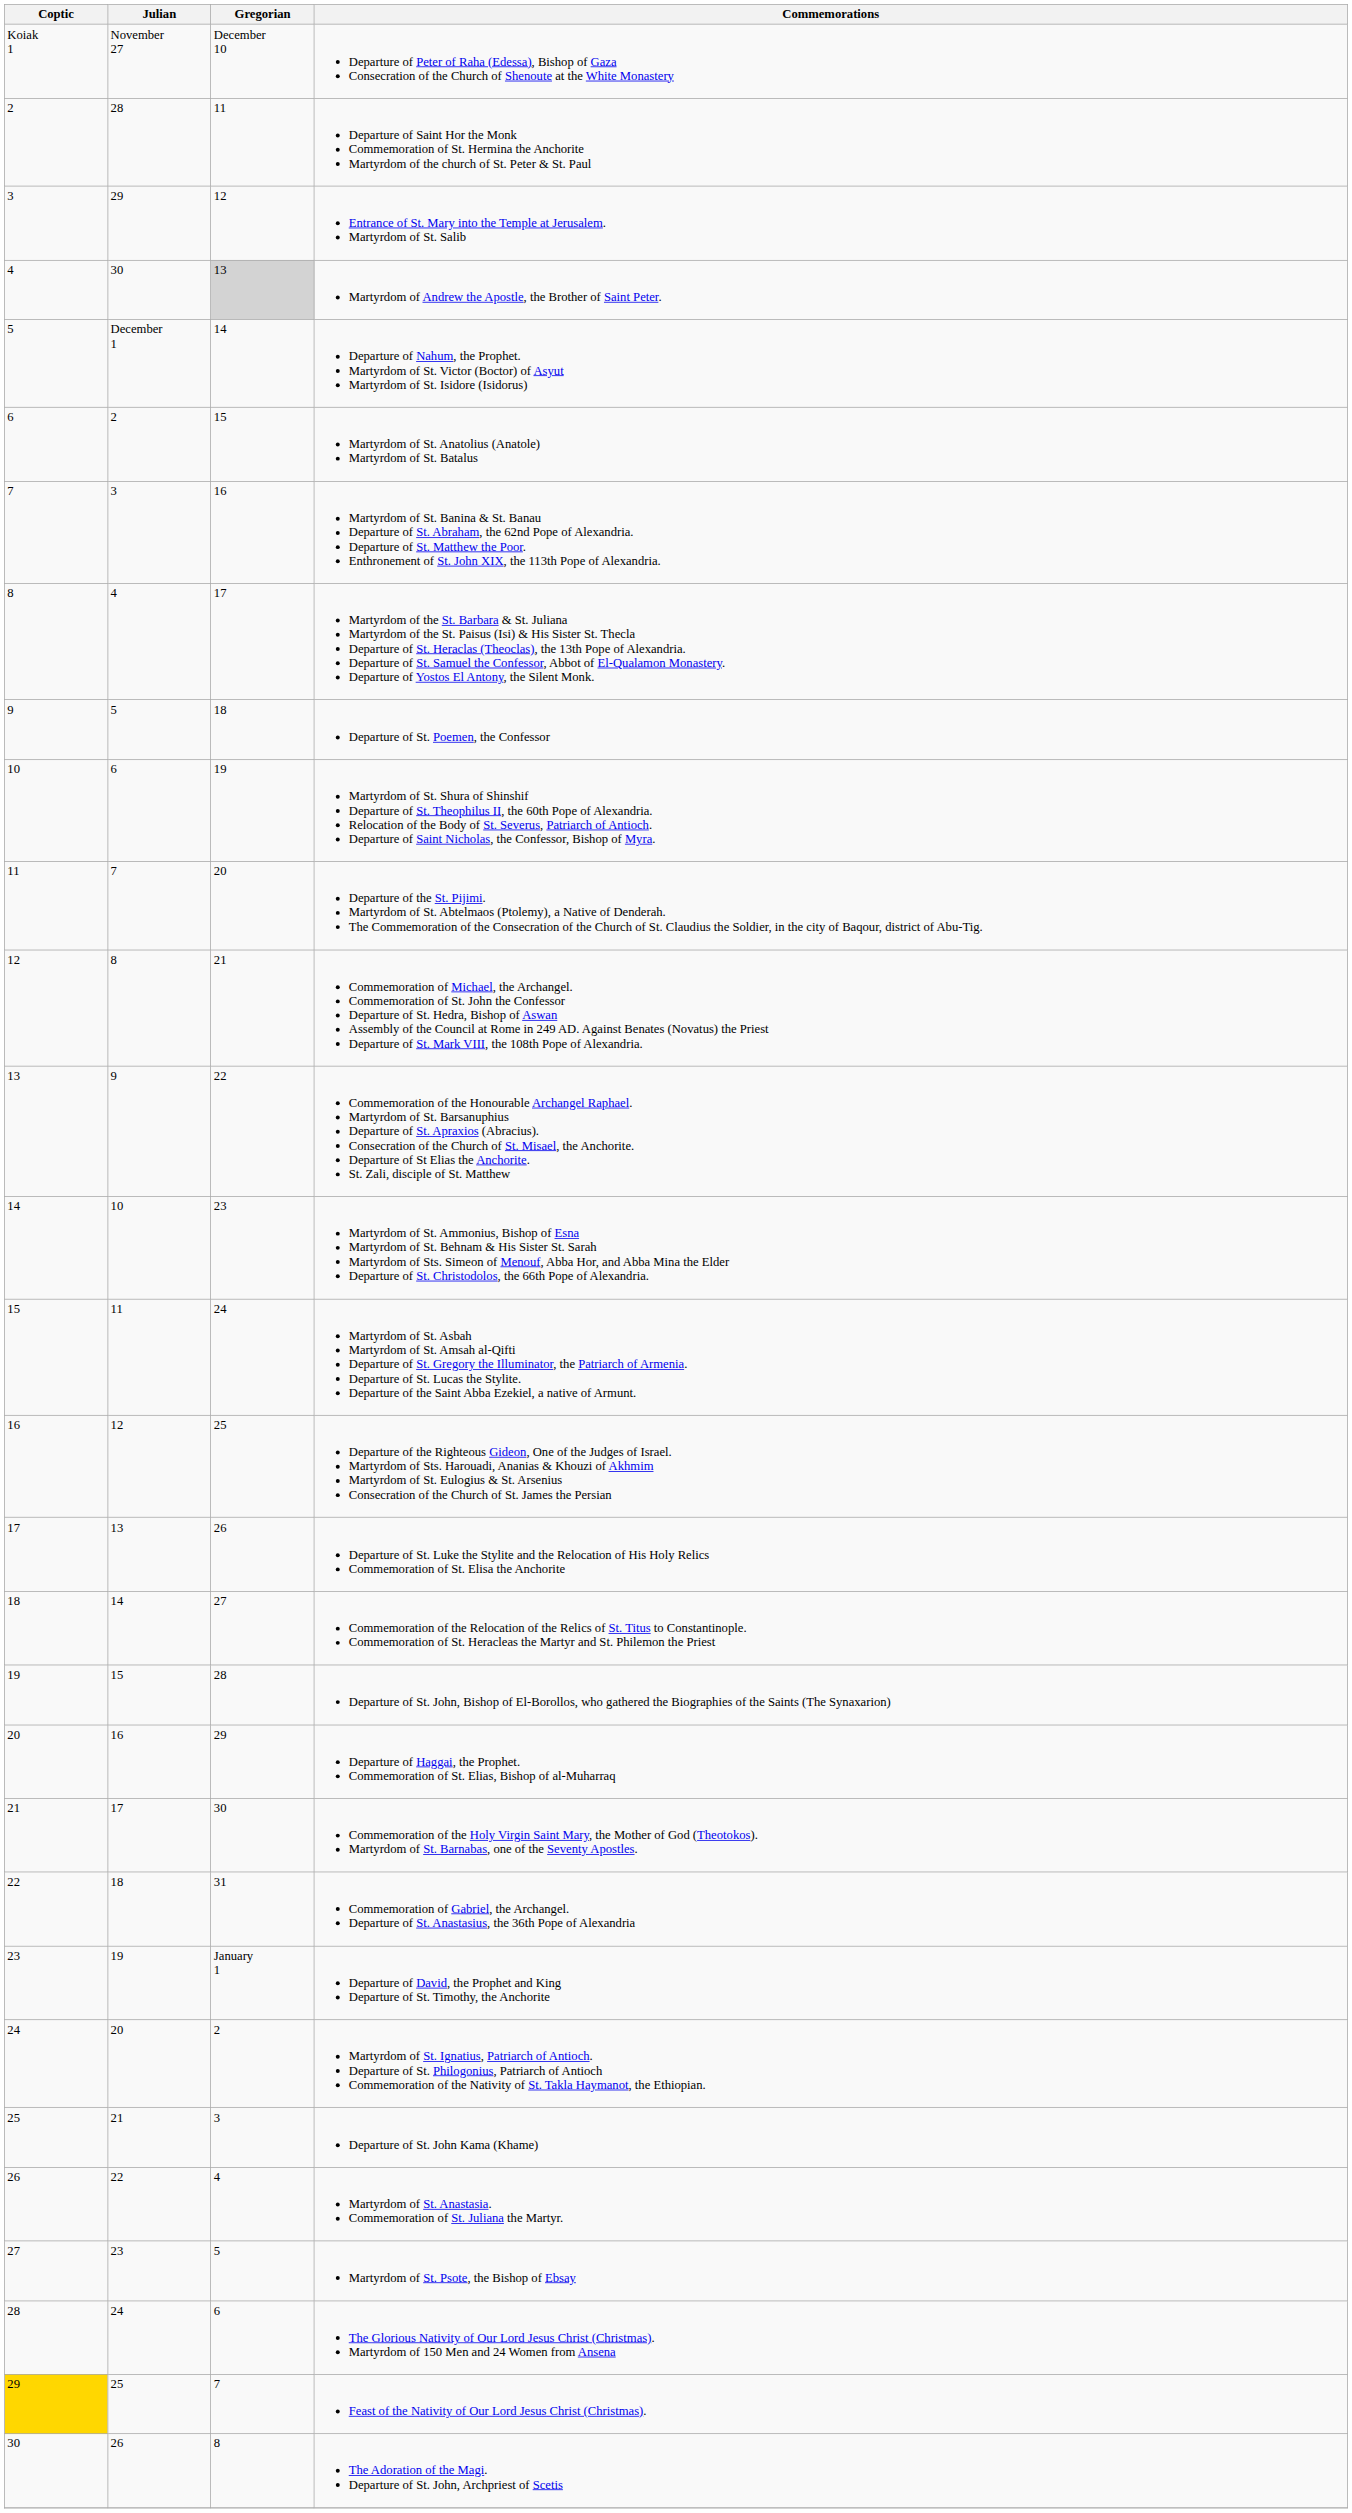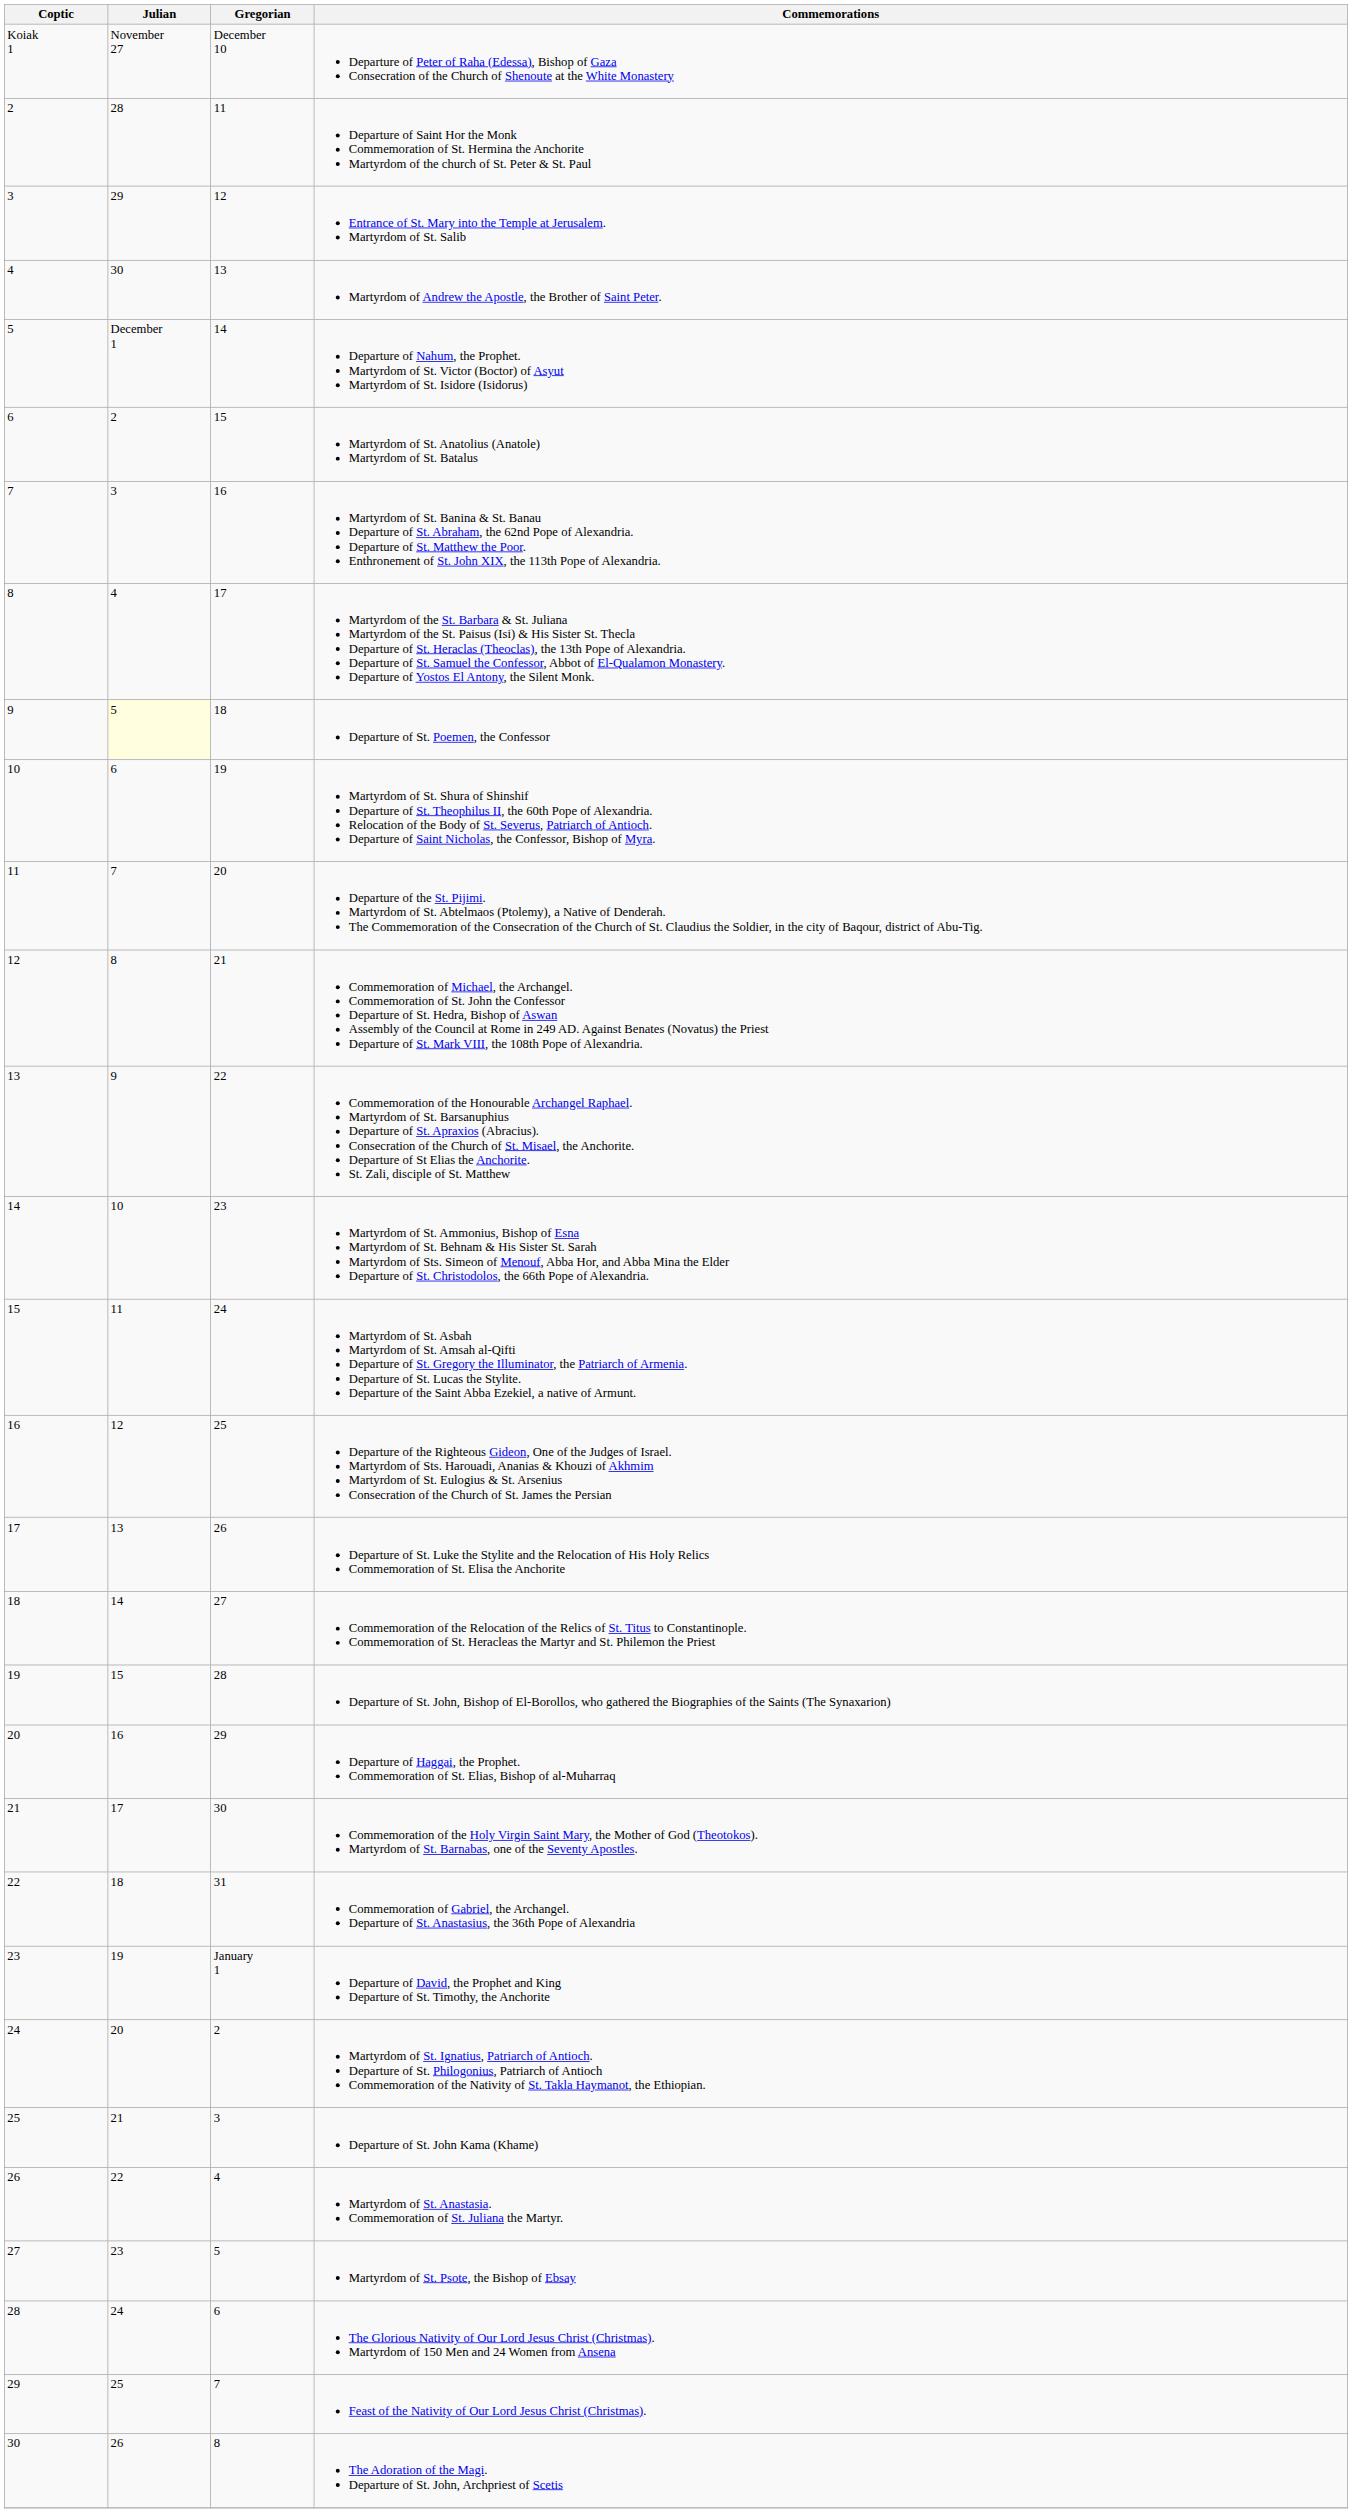(220, 270) lightgrey background -> (220, 270) no background
(114, 710) no background -> (114, 710) lightyellow background
(14, 2384) gold background -> (14, 2384) no background
